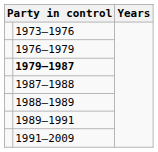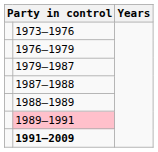(45, 67) bold -> (45, 67) normal
(45, 120) no background -> (45, 120) pink background
(45, 138) normal -> (45, 138) bold
